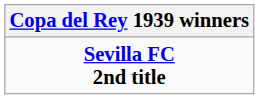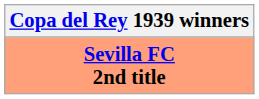(129, 65) no background -> (129, 65) lightsalmon background
